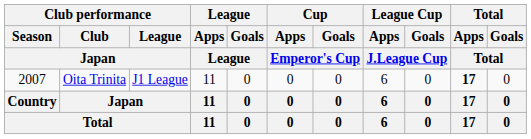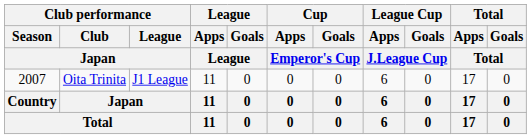(469, 79) bold -> (469, 79) normal
